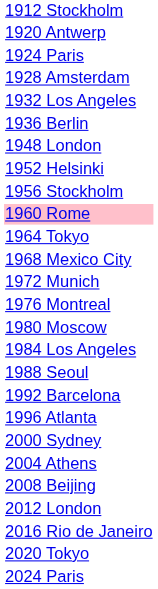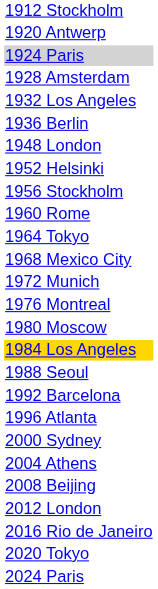(44, 55) no background -> (44, 55) lightgrey background
(48, 214) pink background -> (48, 214) no background
(71, 350) no background -> (71, 350) gold background
